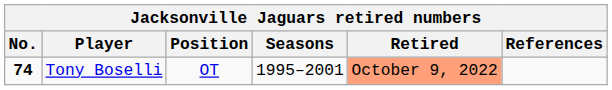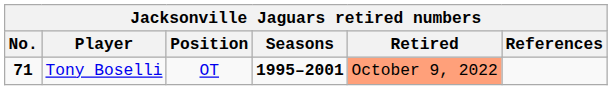(23, 71) 74 -> (23, 71) 71
(300, 71) normal -> (300, 71) bold
